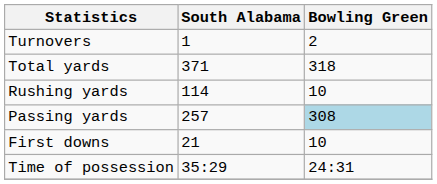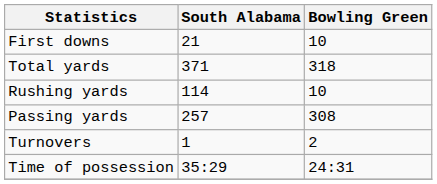rows swapped: (59, 142) <-> (50, 42)
(322, 117) lightblue background -> (322, 117) no background
